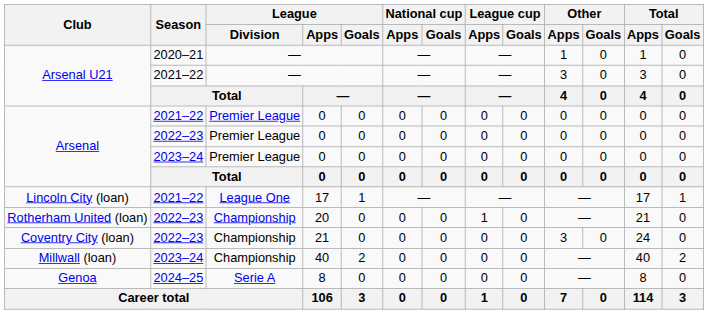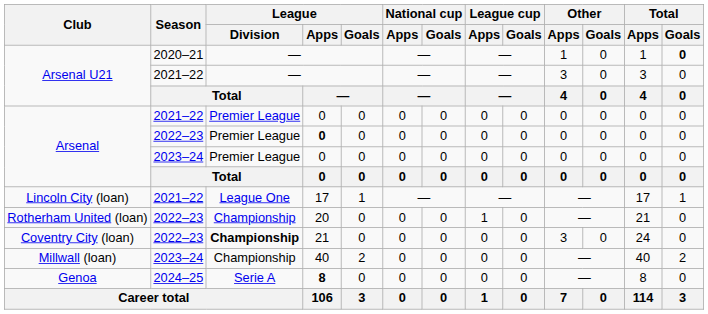(683, 55) normal -> (683, 55) bold
(322, 136) normal -> (322, 136) bold
(255, 237) normal -> (255, 237) bold
(322, 278) normal -> (322, 278) bold
